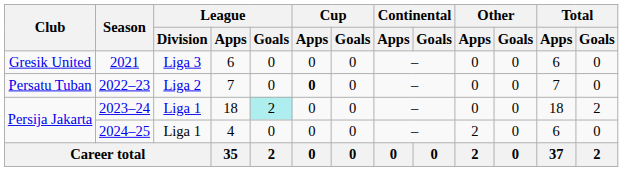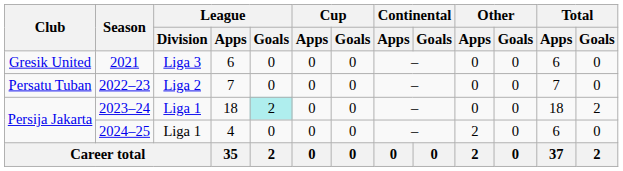(312, 85) bold -> (312, 85) normal
